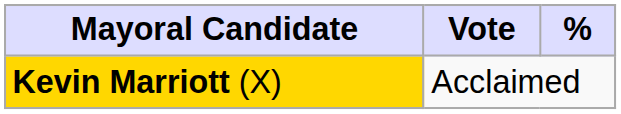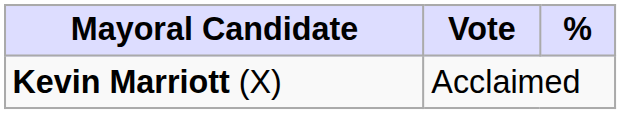(147, 81) gold background -> (147, 81) no background
